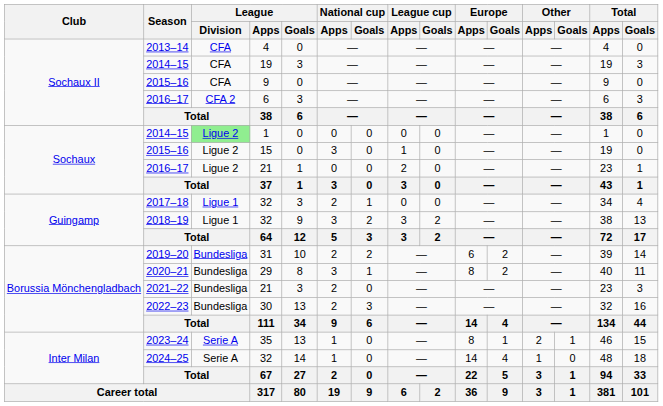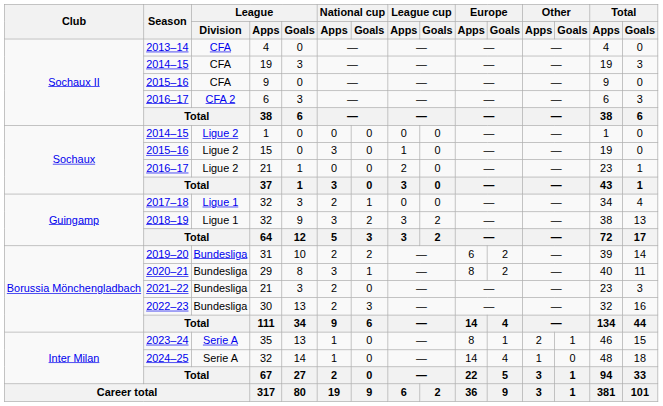(220, 133) lightgreen background -> (220, 133) no background
